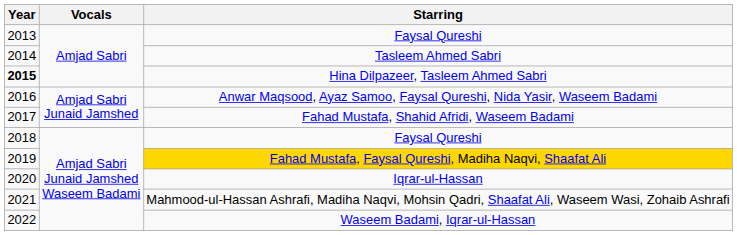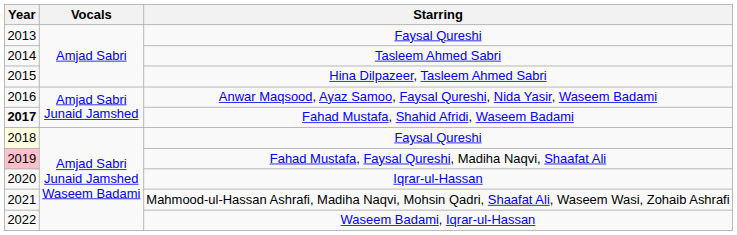(22, 76) bold -> (22, 76) normal
(22, 117) normal -> (22, 117) bold
(22, 138) no background -> (22, 138) lightyellow background
(22, 158) no background -> (22, 158) pink background
(438, 158) gold background -> (438, 158) no background
